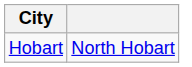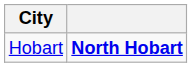(123, 47) normal -> (127, 47) bold
